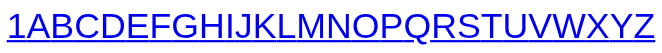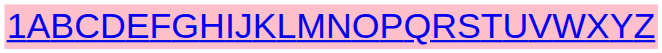(331, 26) no background -> (331, 26) pink background
